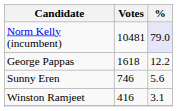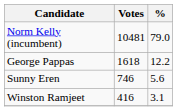(160, 37) lavender background -> (160, 37) no background
